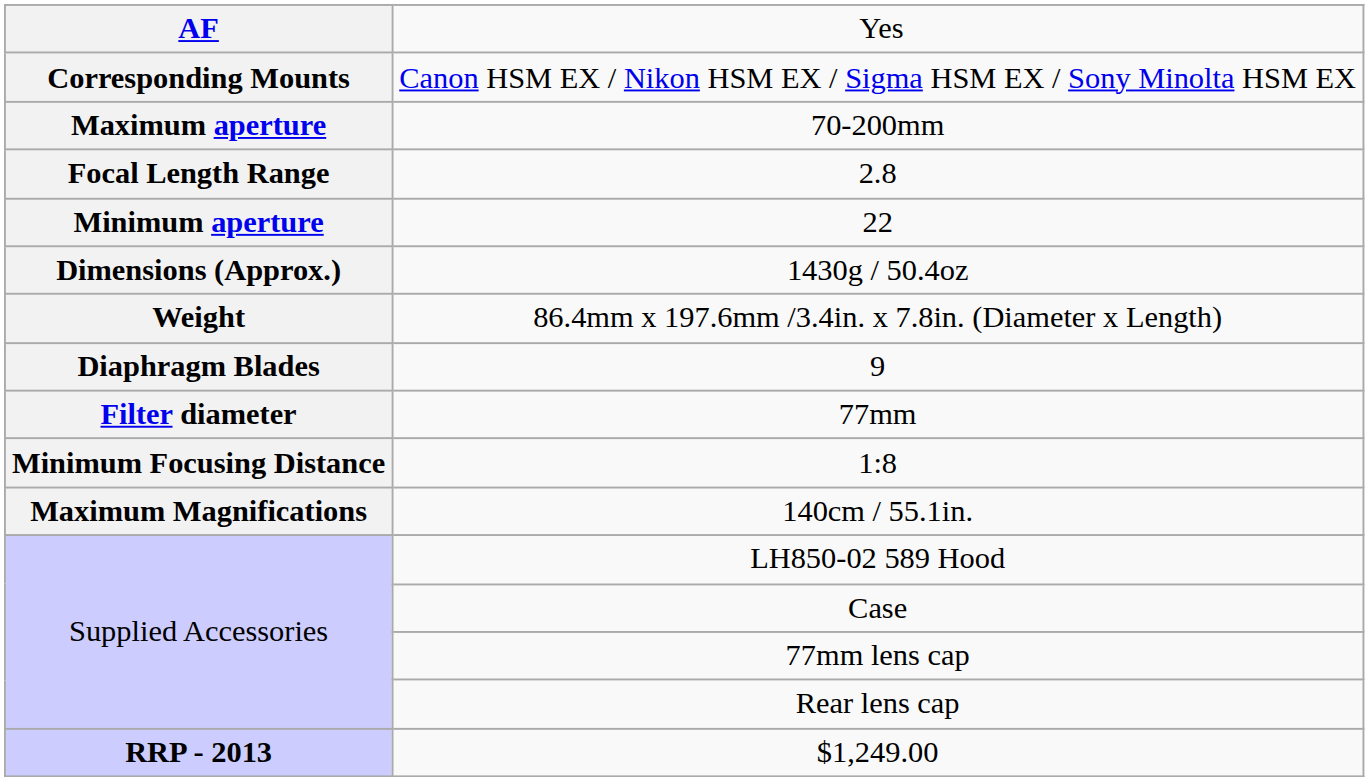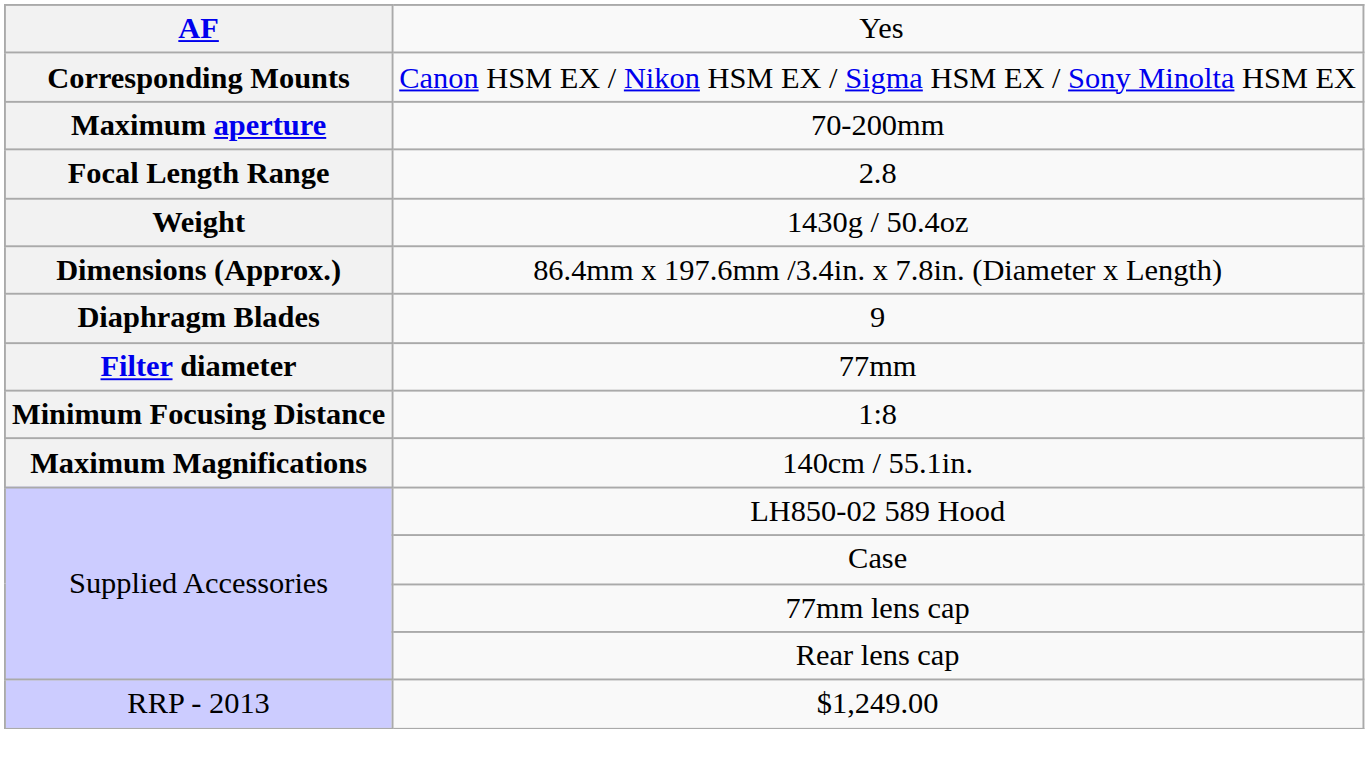- row: (878, 221)
(199, 269) Dimensions (Approx.) -> (199, 221) Weight
(199, 317) Weight -> (199, 269) Dimensions (Approx.)
(199, 751) bold -> (199, 703) normal
